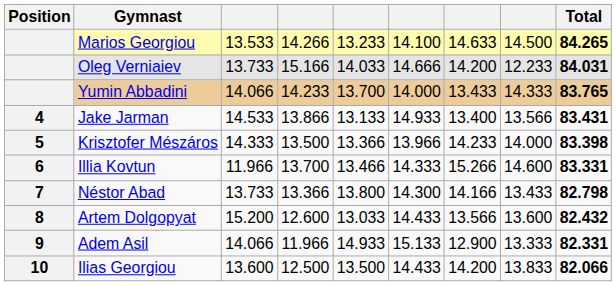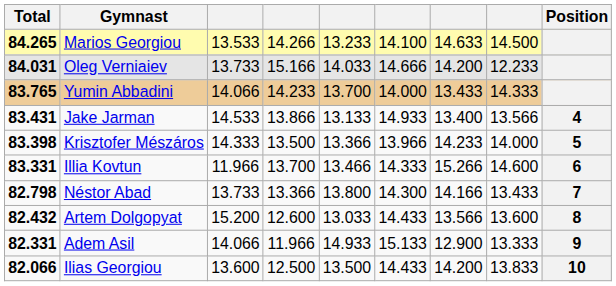columns swapped: (39, 17) <-> (584, 17)
